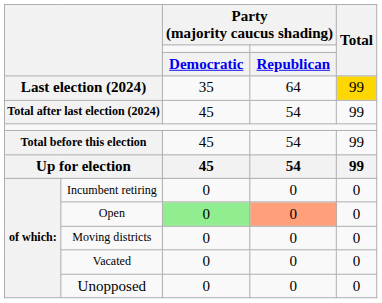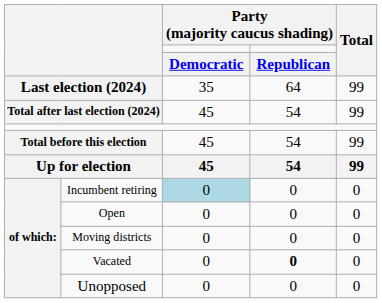(356, 87) gold background -> (356, 87) no background
(206, 190) no background -> (206, 190) lightblue background
(206, 214) lightgreen background -> (206, 214) no background
(293, 214) lightsalmon background -> (293, 214) no background
(293, 261) normal -> (293, 261) bold
